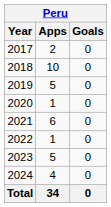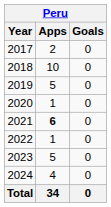(53, 121) normal -> (53, 121) bold
